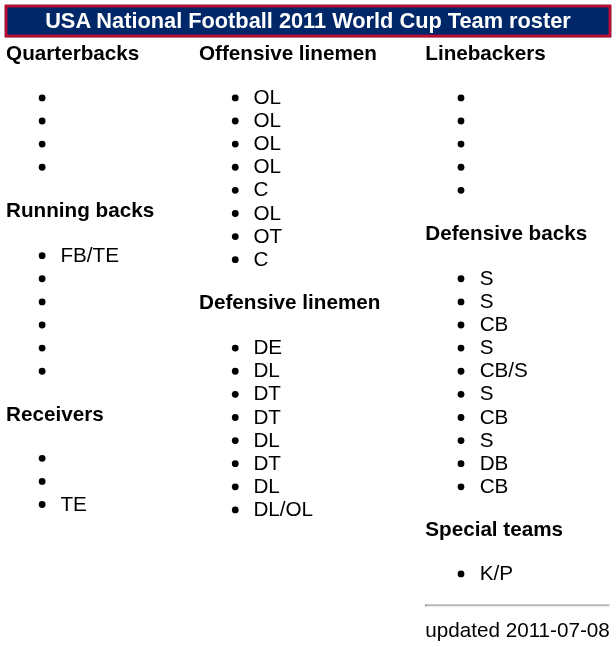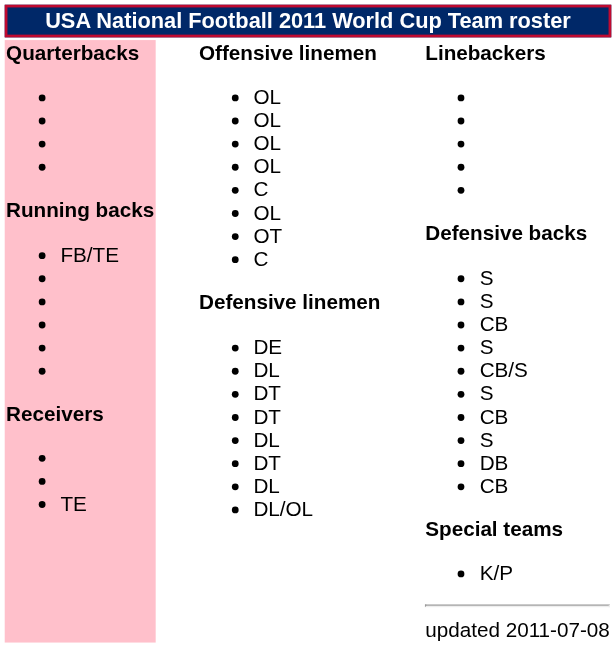(80, 278) no background -> (80, 278) pink background
